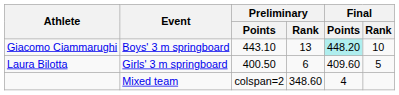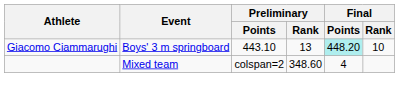- row: (37, 64)
